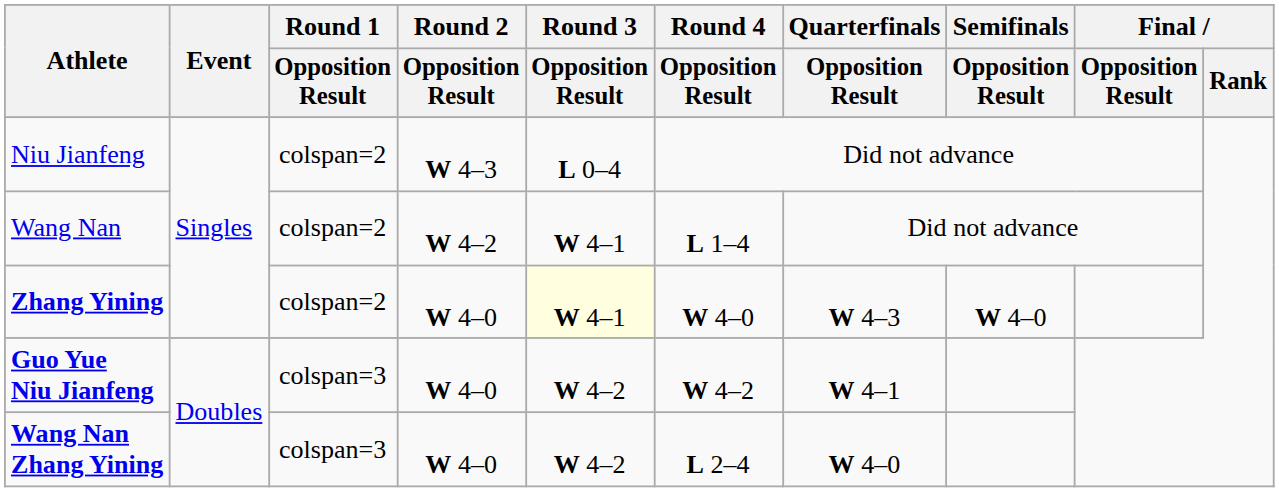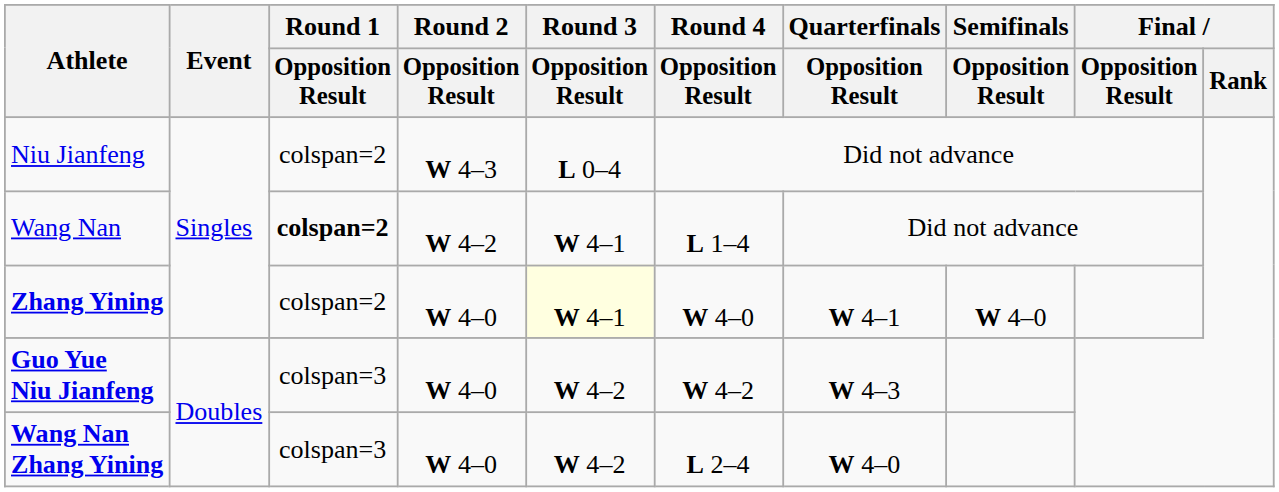(333, 228) normal -> (333, 228) bold
(864, 317) W 4–3 -> (864, 317) W 4–1
(864, 391) W 4–1 -> (864, 391) W 4–3
